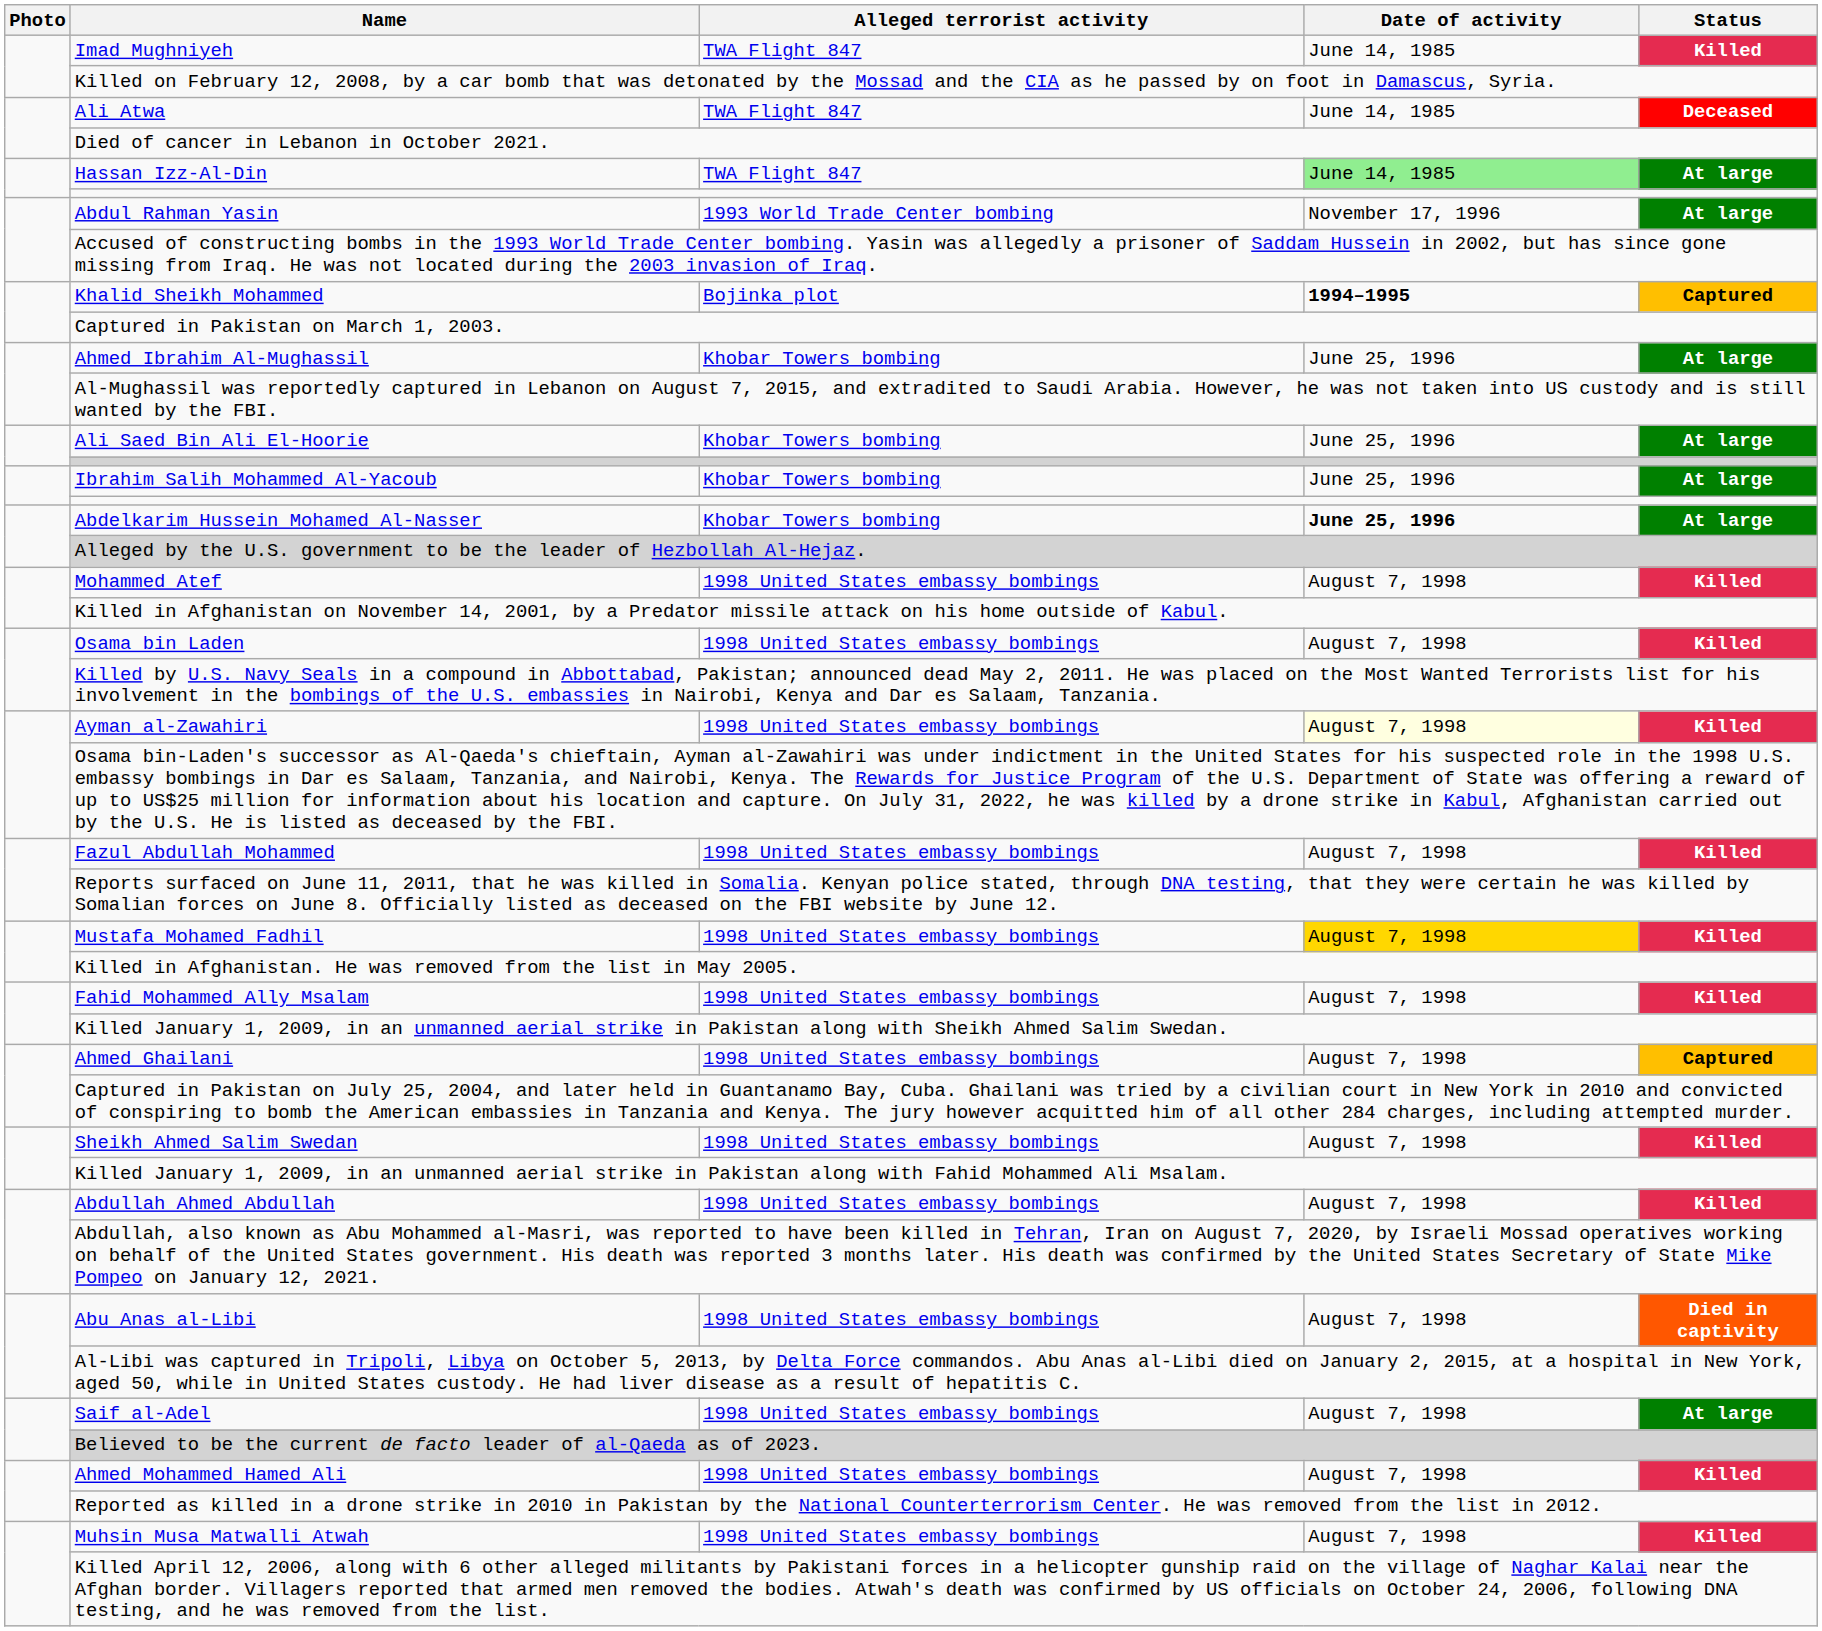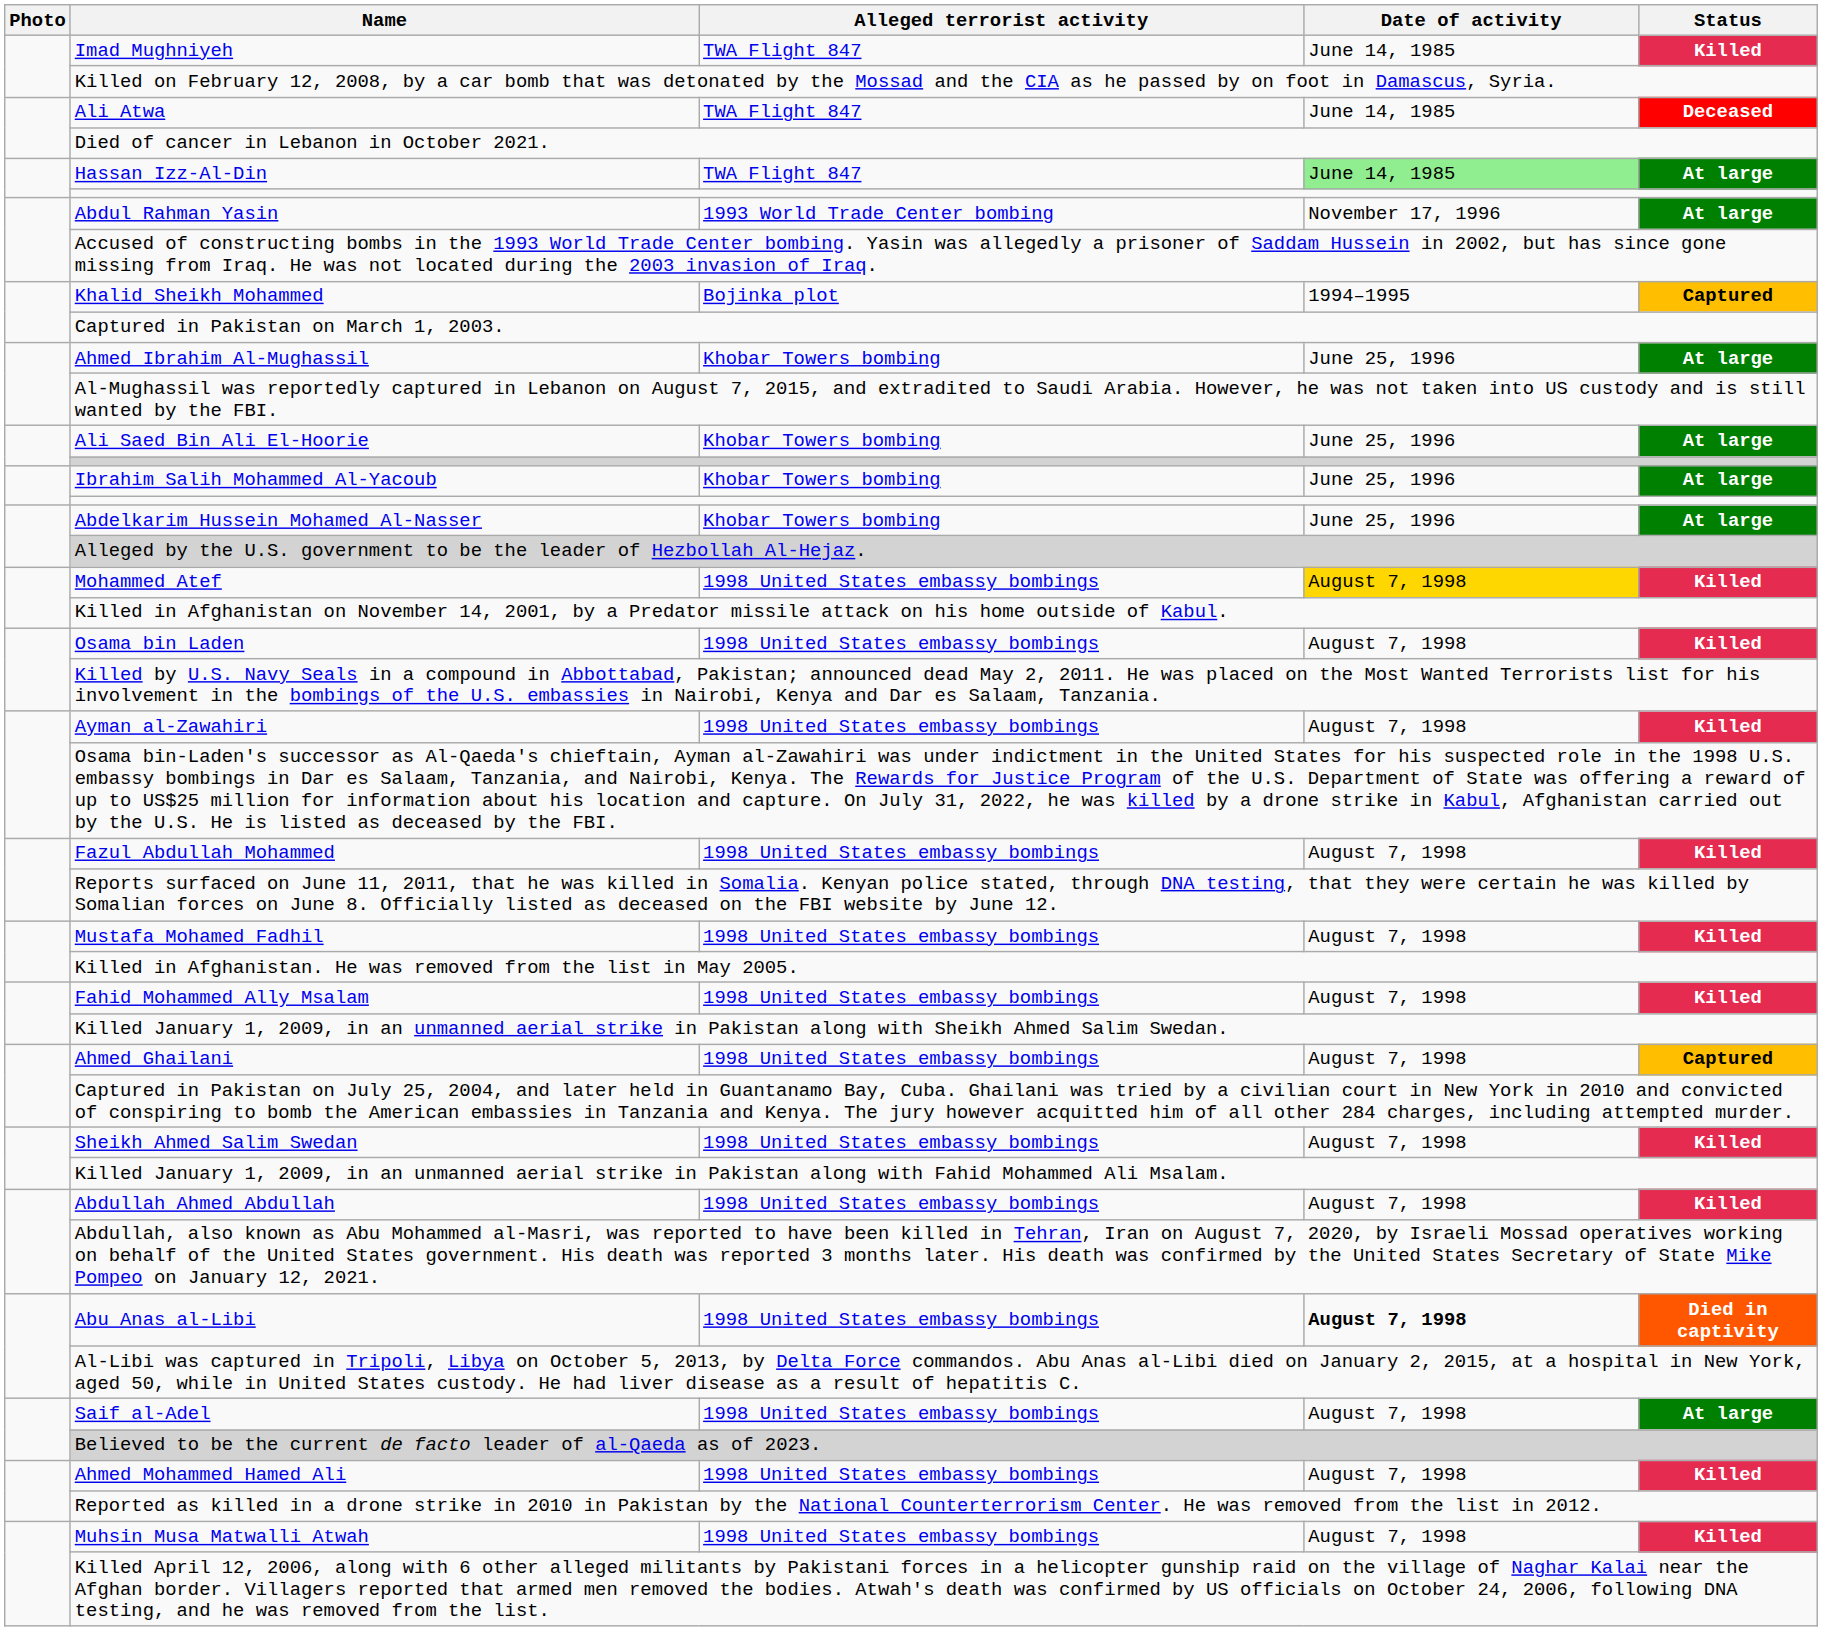(1359, 297) bold -> (1359, 297) normal
(1382, 521) bold -> (1382, 521) normal
(1387, 582) no background -> (1387, 582) gold background
(1387, 727) lightyellow background -> (1387, 727) no background
(1387, 937) gold background -> (1387, 937) no background
(1387, 1320) normal -> (1387, 1320) bold
